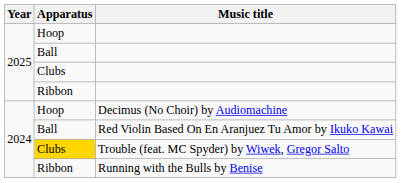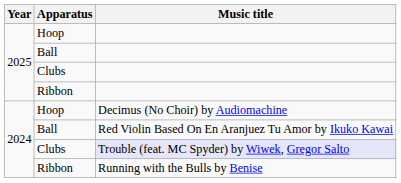(51, 149) gold background -> (51, 149) no background
(224, 149) no background -> (224, 149) lavender background
